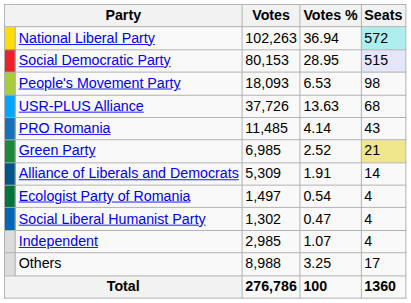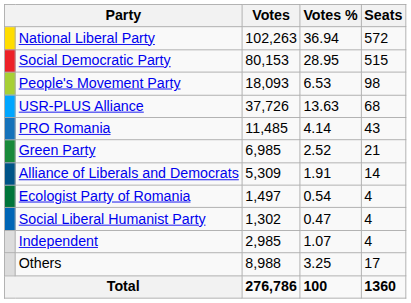(376, 38) paleturquoise background -> (376, 38) no background
(376, 60) lavender background -> (376, 60) no background
(372, 151) khaki background -> (372, 151) no background
